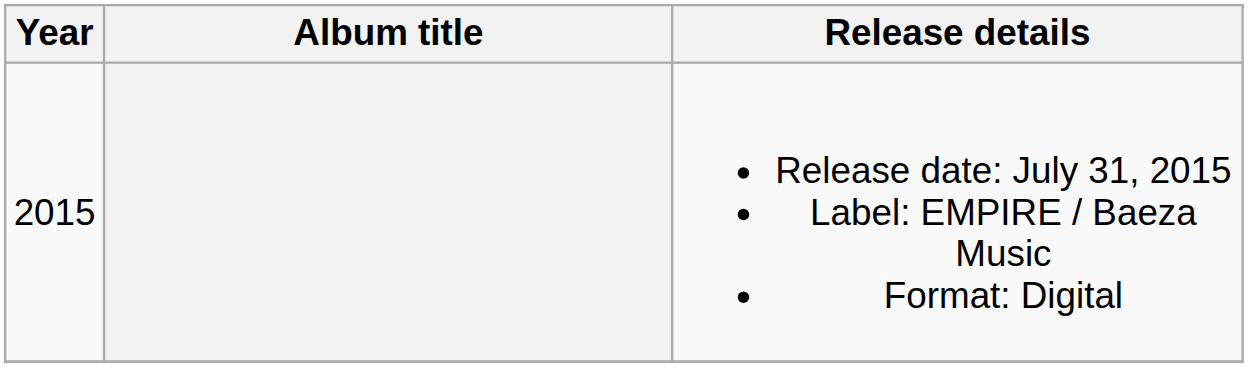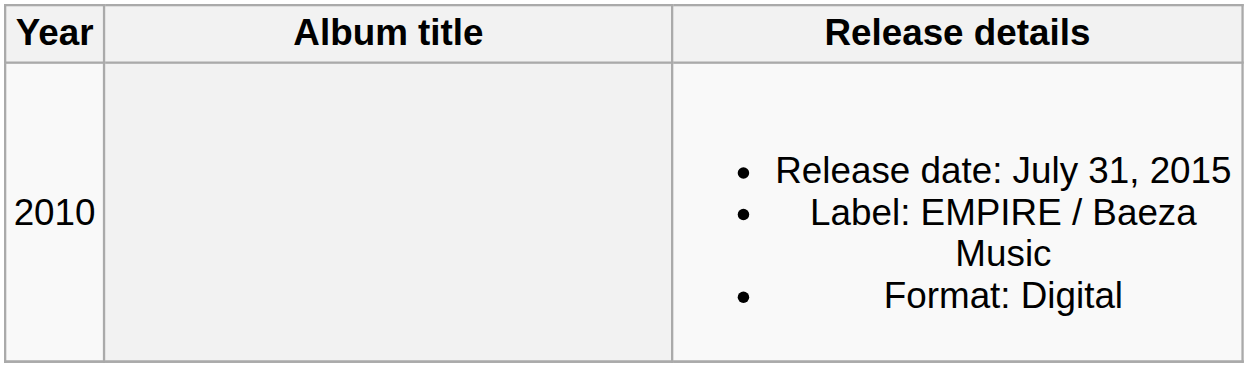(55, 211) 2015 -> (55, 211) 2010
